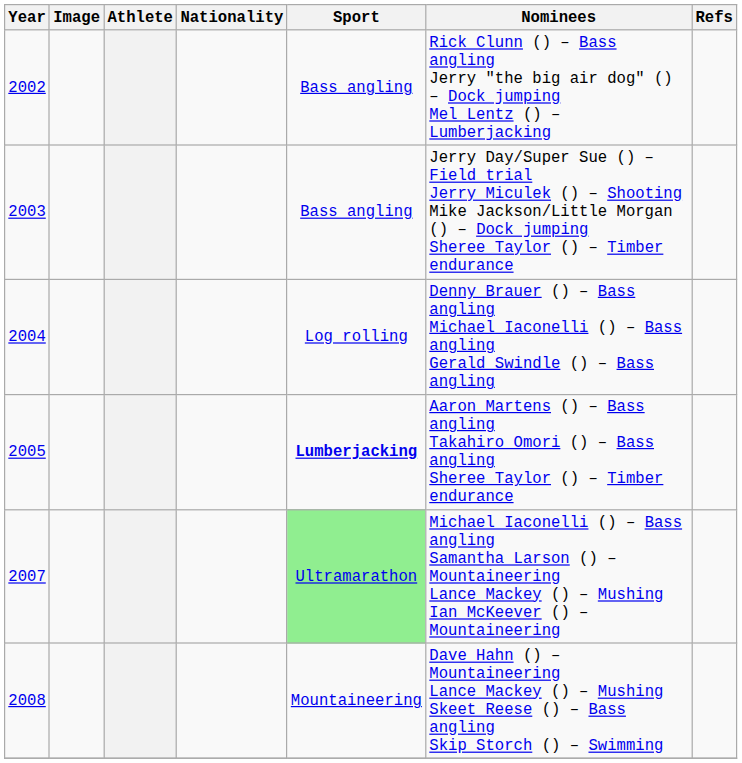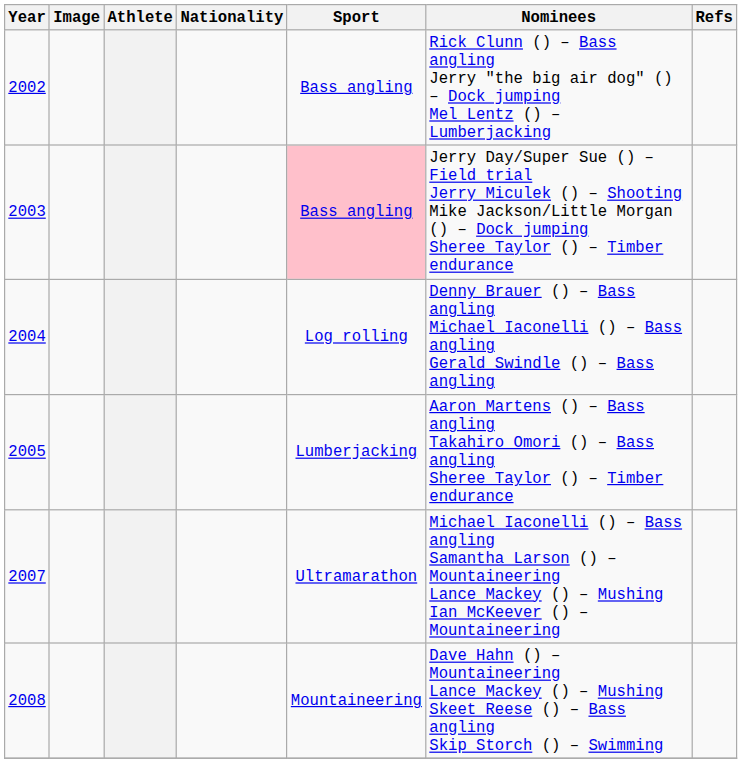(356, 212) no background -> (356, 212) pink background
(356, 452) bold -> (356, 452) normal
(356, 576) lightgreen background -> (356, 576) no background
